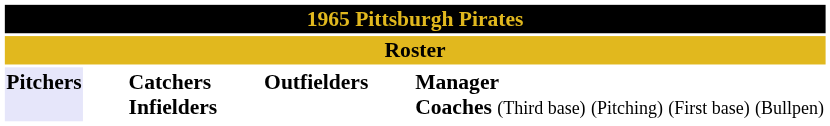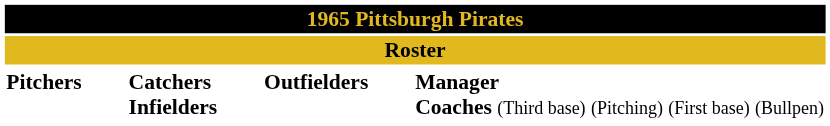(44, 81) lavender background -> (44, 81) no background
